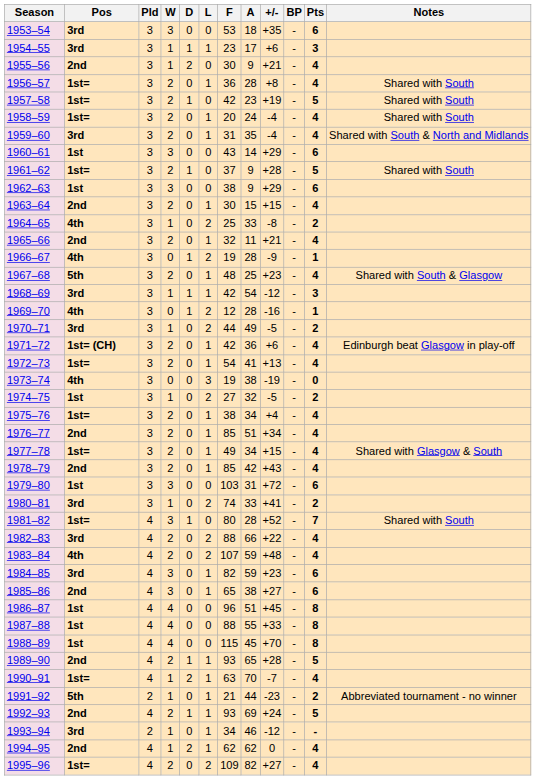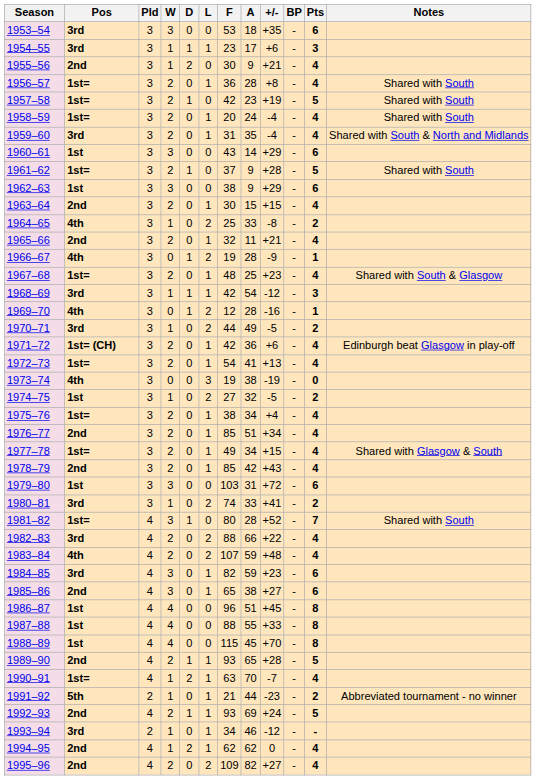(75, 275) 5th -> (78, 275) 1st=
(78, 766) 1st= -> (77, 766) 2nd
